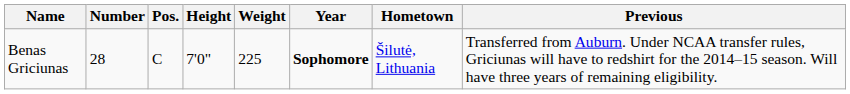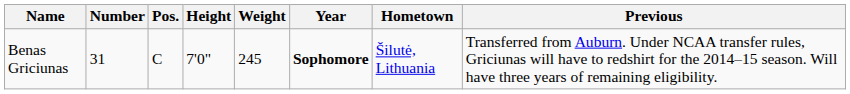(97, 58) 28 -> (97, 58) 31
(250, 58) 225 -> (250, 58) 245
